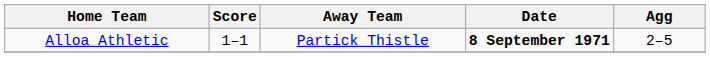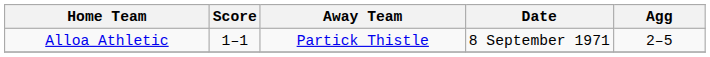(539, 40) bold -> (539, 40) normal
